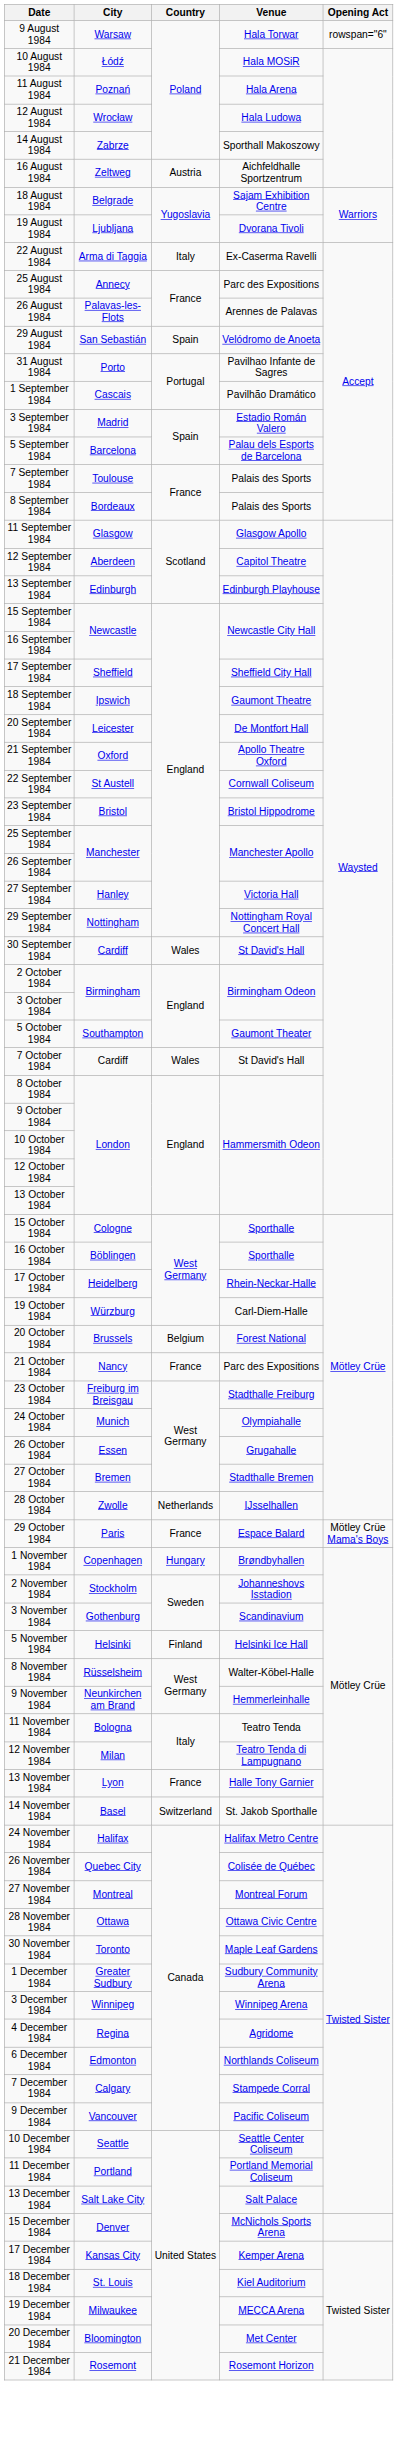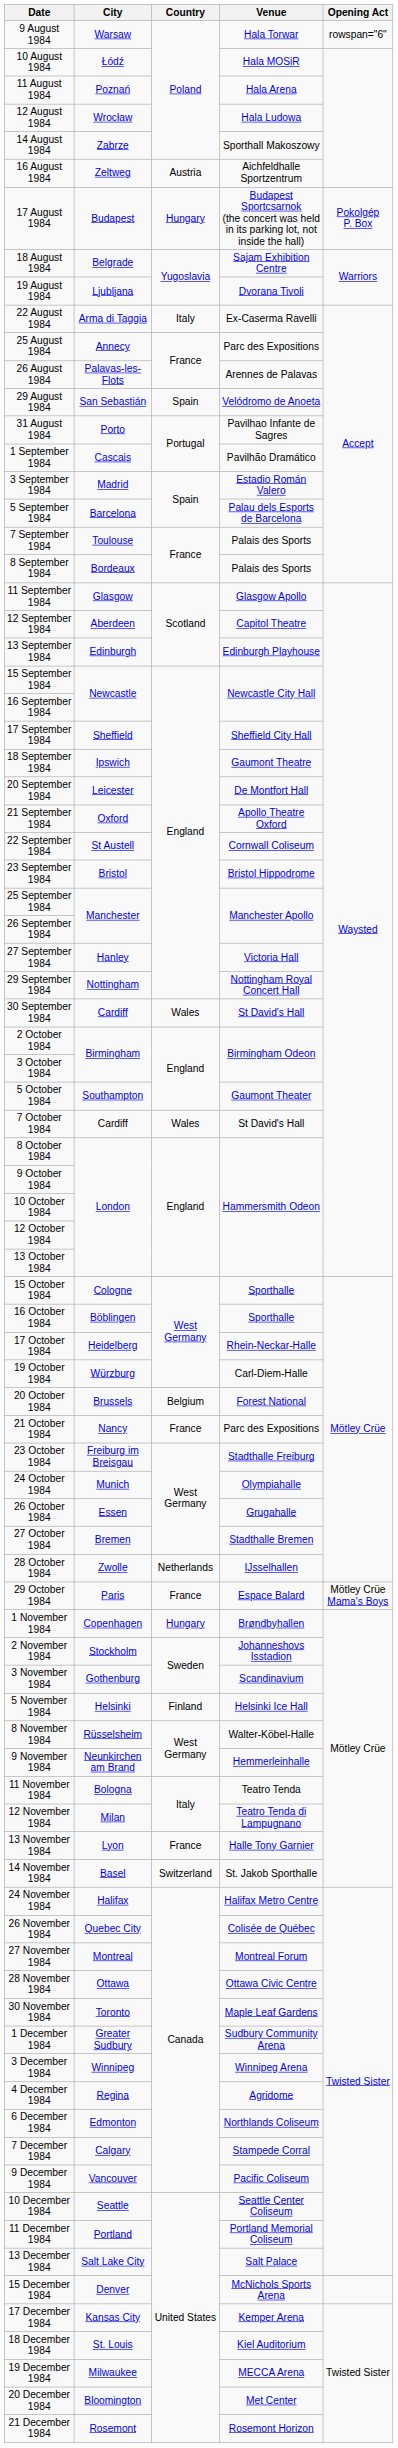+ row: (39, 218)
